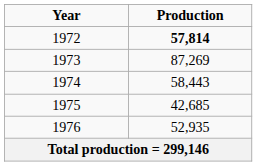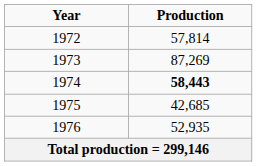(190, 37) bold -> (190, 37) normal
(190, 82) normal -> (190, 82) bold
